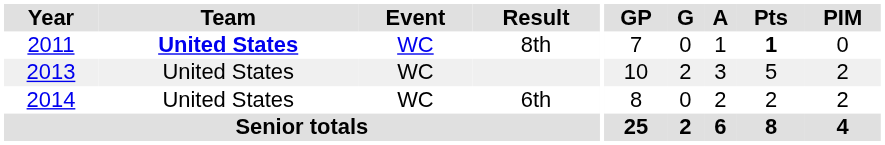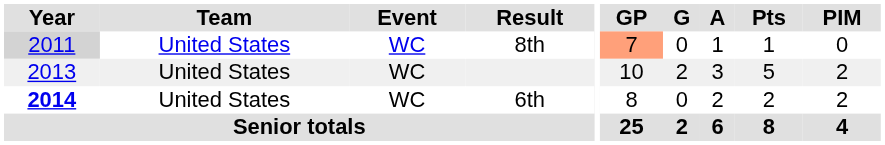(51, 44) no background -> (52, 44) lightgrey background
(228, 44) bold -> (224, 44) normal
(636, 44) no background -> (632, 44) lightsalmon background
(771, 44) bold -> (769, 44) normal
(51, 99) normal -> (52, 99) bold
